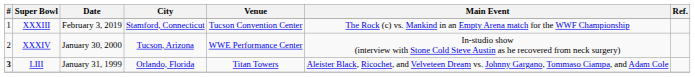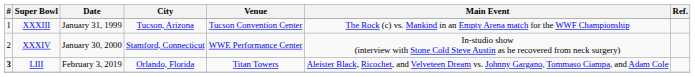(92, 25) February 3, 2019 -> (92, 25) January 31, 1999
(165, 25) Stamford, Connecticut -> (165, 25) Tucson, Arizona
(165, 45) Tucson, Arizona -> (165, 45) Stamford, Connecticut
(92, 64) January 31, 1999 -> (92, 64) February 3, 2019
